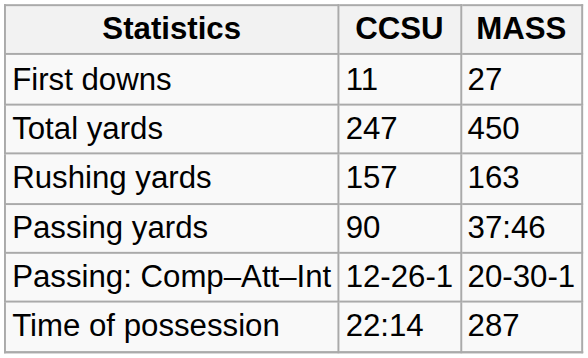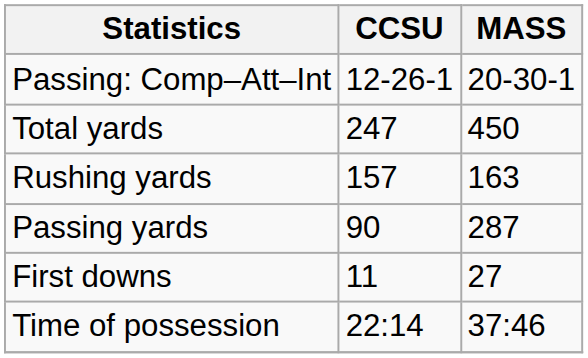rows swapped: (92, 78) <-> (172, 276)
(507, 227) 37:46 -> (494, 227) 287
(494, 326) 287 -> (507, 326) 37:46
